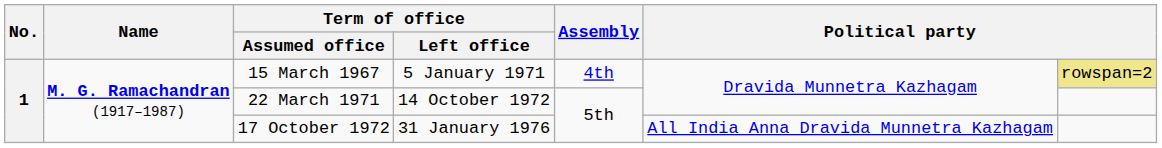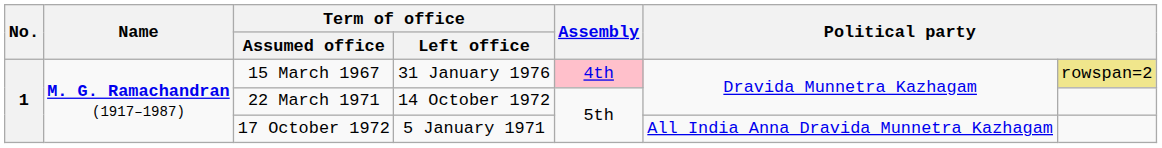(474, 74) 5 January 1971 -> (474, 74) 31 January 1976
(599, 74) no background -> (599, 74) pink background
(474, 129) 31 January 1976 -> (474, 129) 5 January 1971
